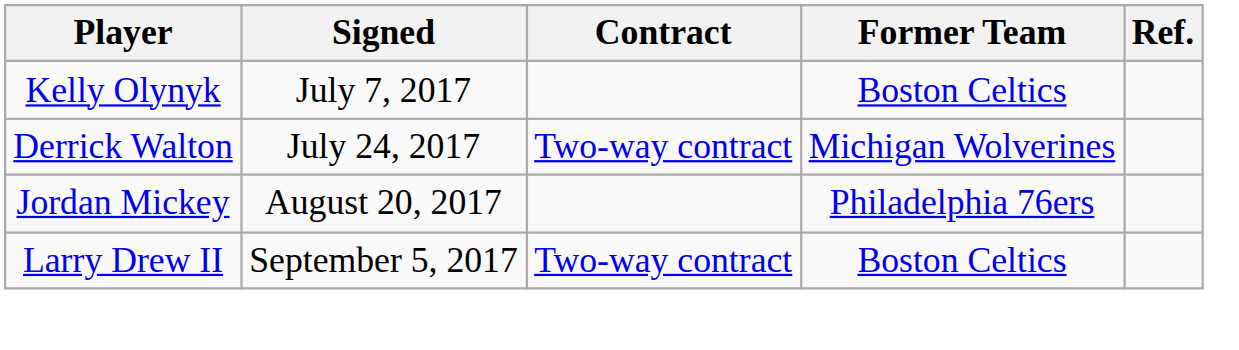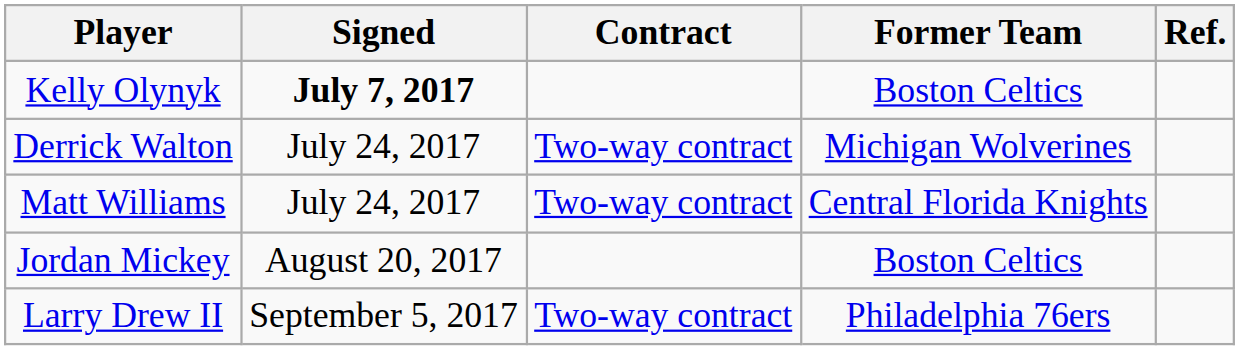(383, 89) normal -> (383, 89) bold
+ row: (123, 202)
(962, 202) Philadelphia 76ers -> (978, 259) Boston Celtics
(962, 259) Boston Celtics -> (978, 315) Philadelphia 76ers
